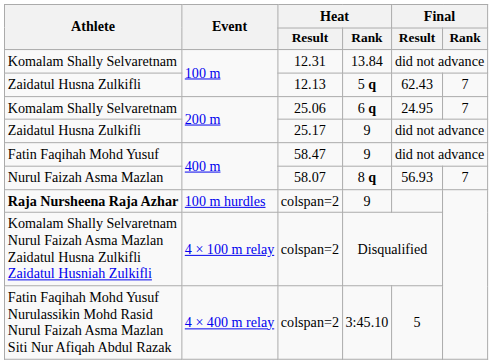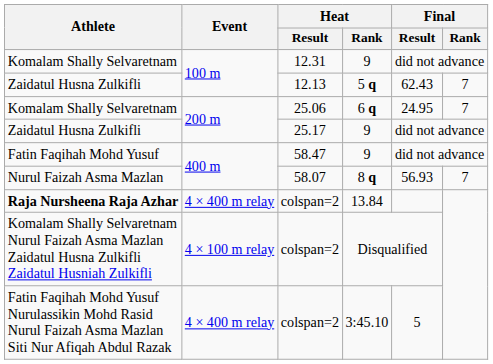(367, 61) 13.84 -> (367, 61) 9
(225, 201) 100 m hurdles -> (230, 201) 4 × 400 m relay
(367, 201) 9 -> (367, 201) 13.84
